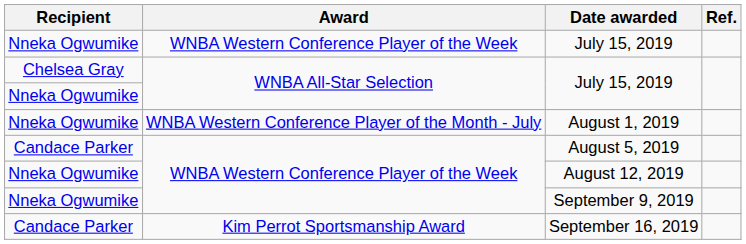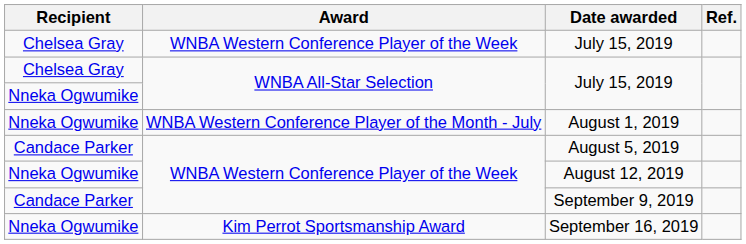(73, 43) Nneka Ogwumike -> (73, 43) Chelsea Gray
(73, 200) Nneka Ogwumike -> (73, 200) Candace Parker
(73, 226) Candace Parker -> (73, 226) Nneka Ogwumike
